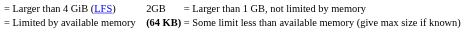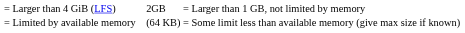(164, 23) bold -> (163, 23) normal
